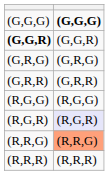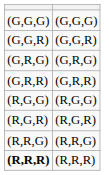(79, 20) bold -> (76, 20) normal
(29, 40) bold -> (28, 40) normal
(77, 120) lavender background -> (76, 120) no background
(77, 140) lightsalmon background -> (76, 140) no background
(27, 160) normal -> (28, 160) bold
